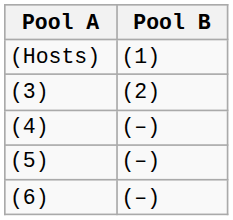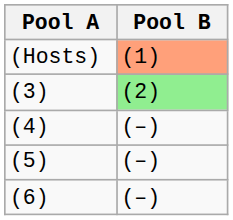(141, 57) no background -> (141, 57) lightsalmon background
(141, 92) no background -> (141, 92) lightgreen background
